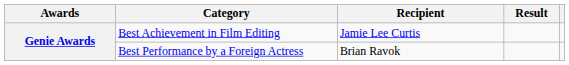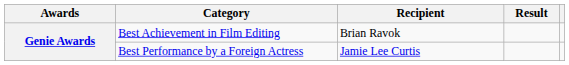(380, 32) Jamie Lee Curtis -> (370, 32) Brian Ravok
(370, 51) Brian Ravok -> (380, 51) Jamie Lee Curtis
